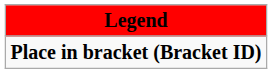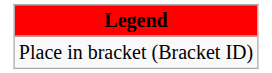(136, 52) bold -> (136, 52) normal
